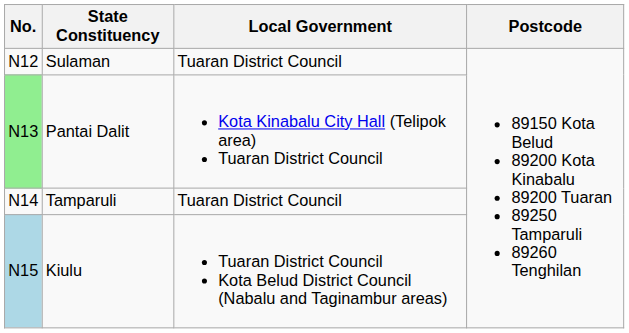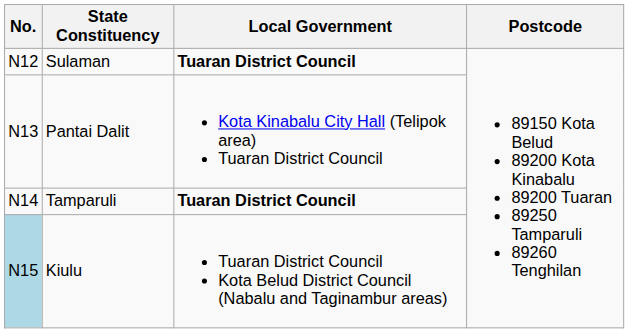(260, 61) normal -> (267, 61) bold
(23, 131) lightgreen background -> (23, 131) no background
(260, 201) normal -> (267, 201) bold
